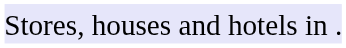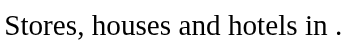(173, 25) lavender background -> (173, 25) no background
